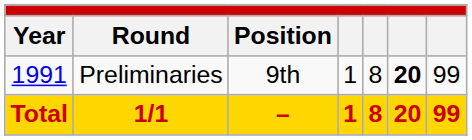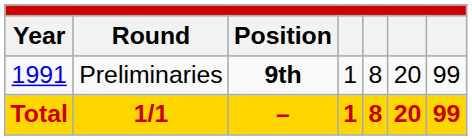(283, 74) normal -> (283, 74) bold
(408, 74) bold -> (408, 74) normal
